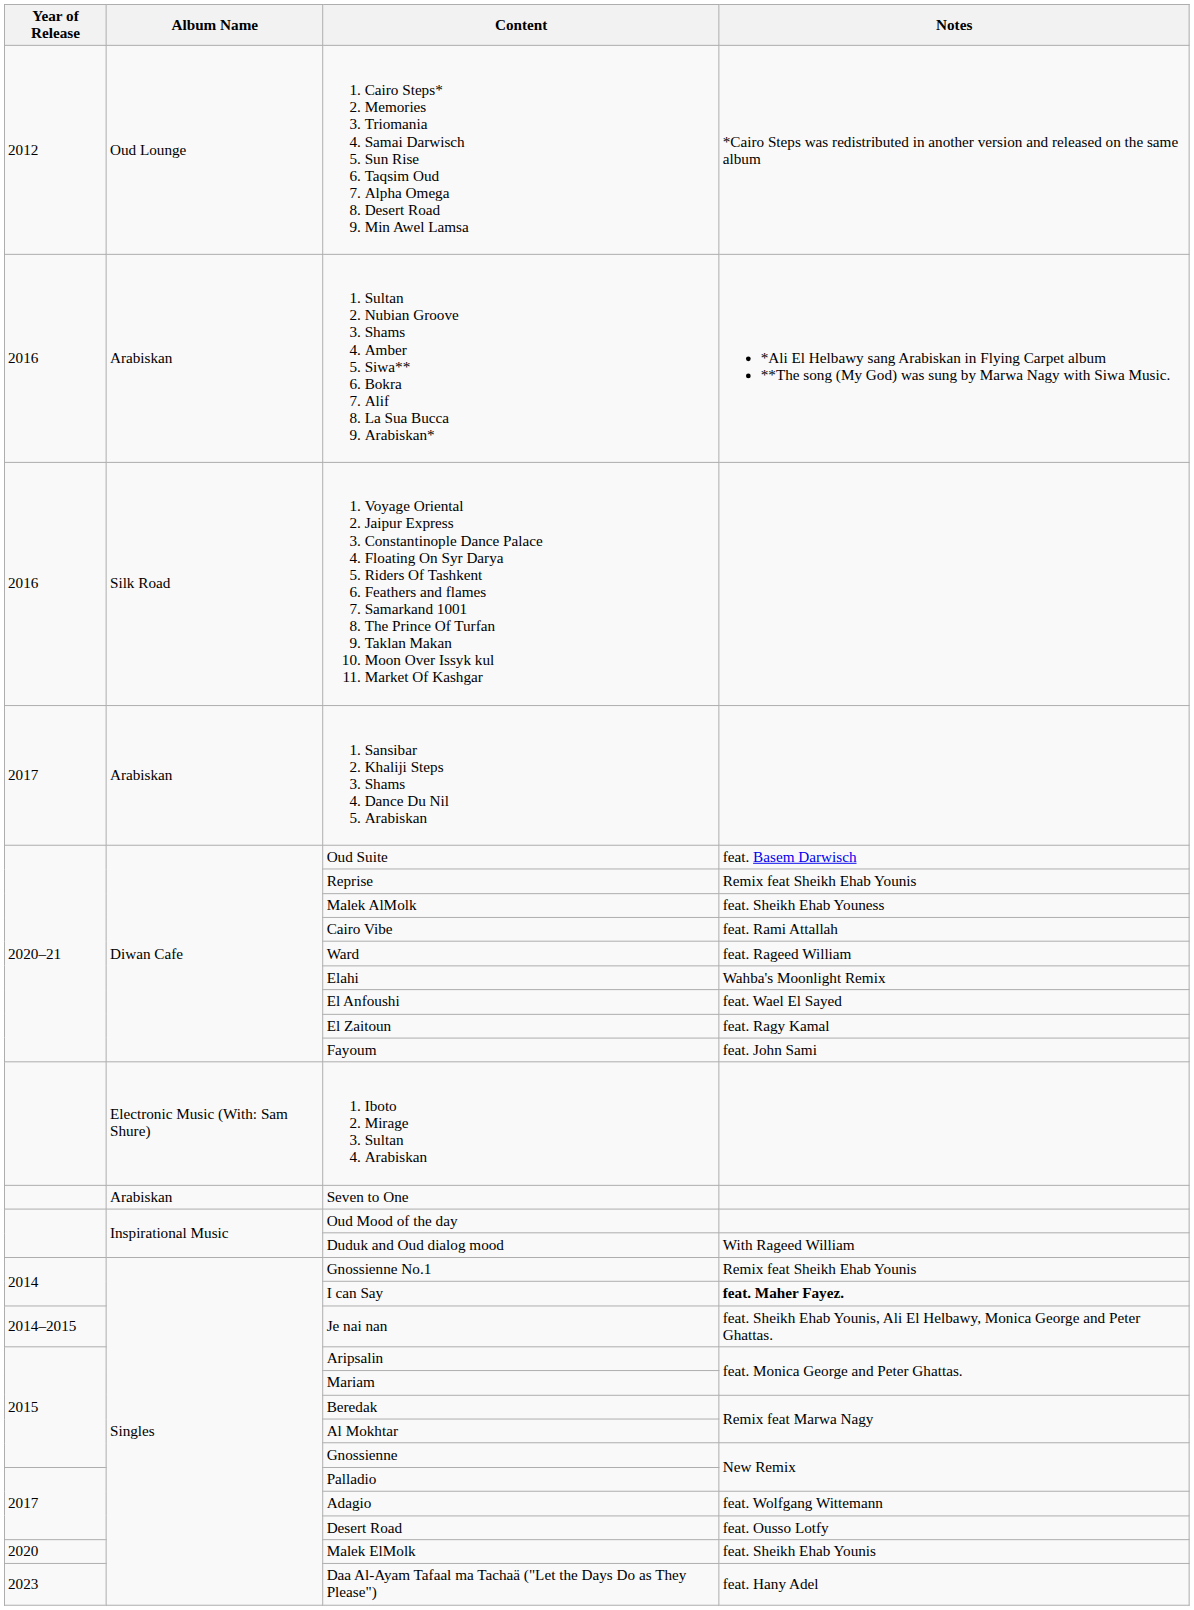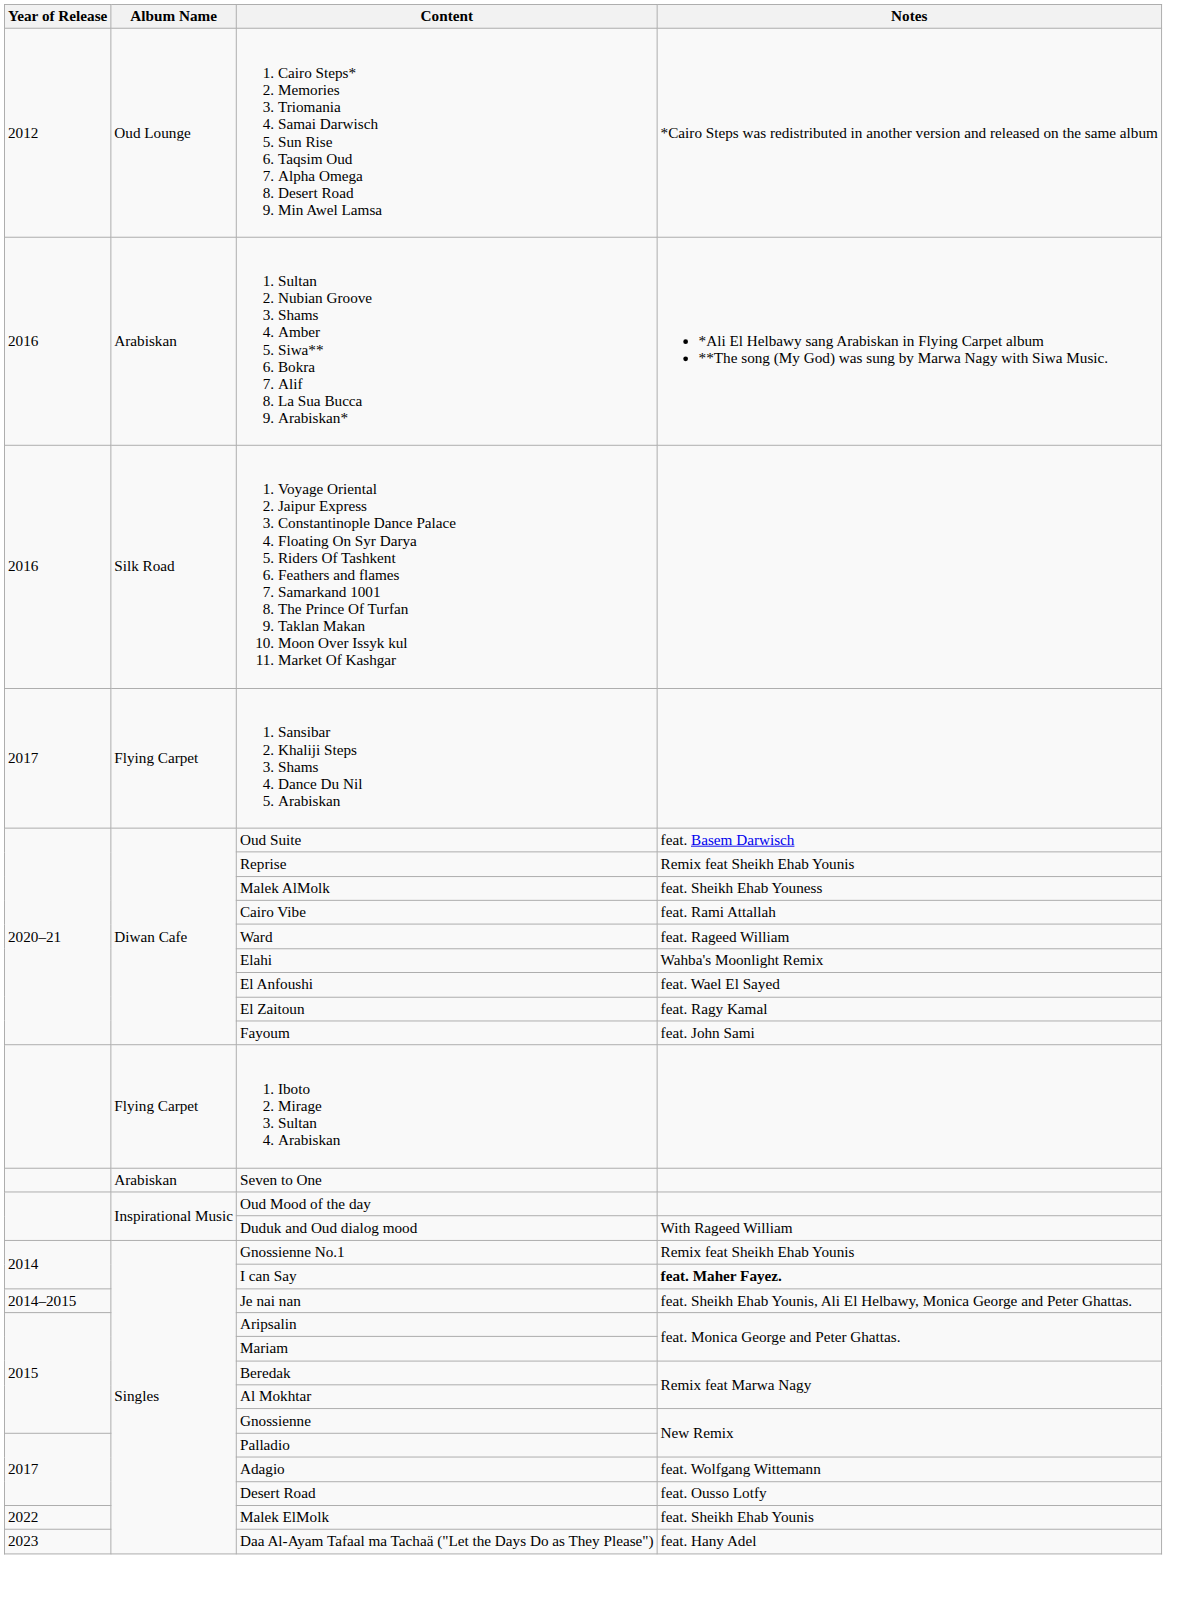(141, 775) Arabiskan -> (156, 758) Flying Carpet
(199, 1123) Electronic Music (With: Sam Shure) -> (156, 1106) Flying Carpet
(23, 1551) 2020 -> (23, 1517) 2022
